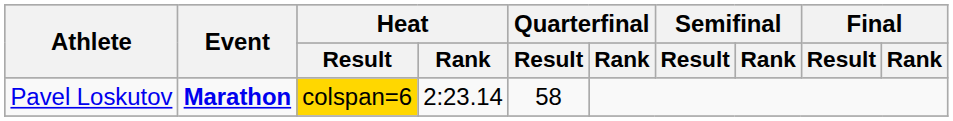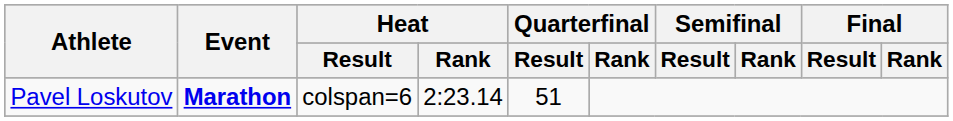(357, 98) gold background -> (357, 98) no background
(549, 98) 58 -> (549, 98) 51
